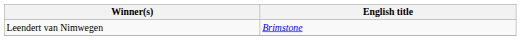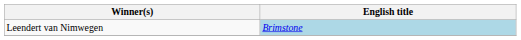(282, 27) no background -> (282, 27) lightblue background
